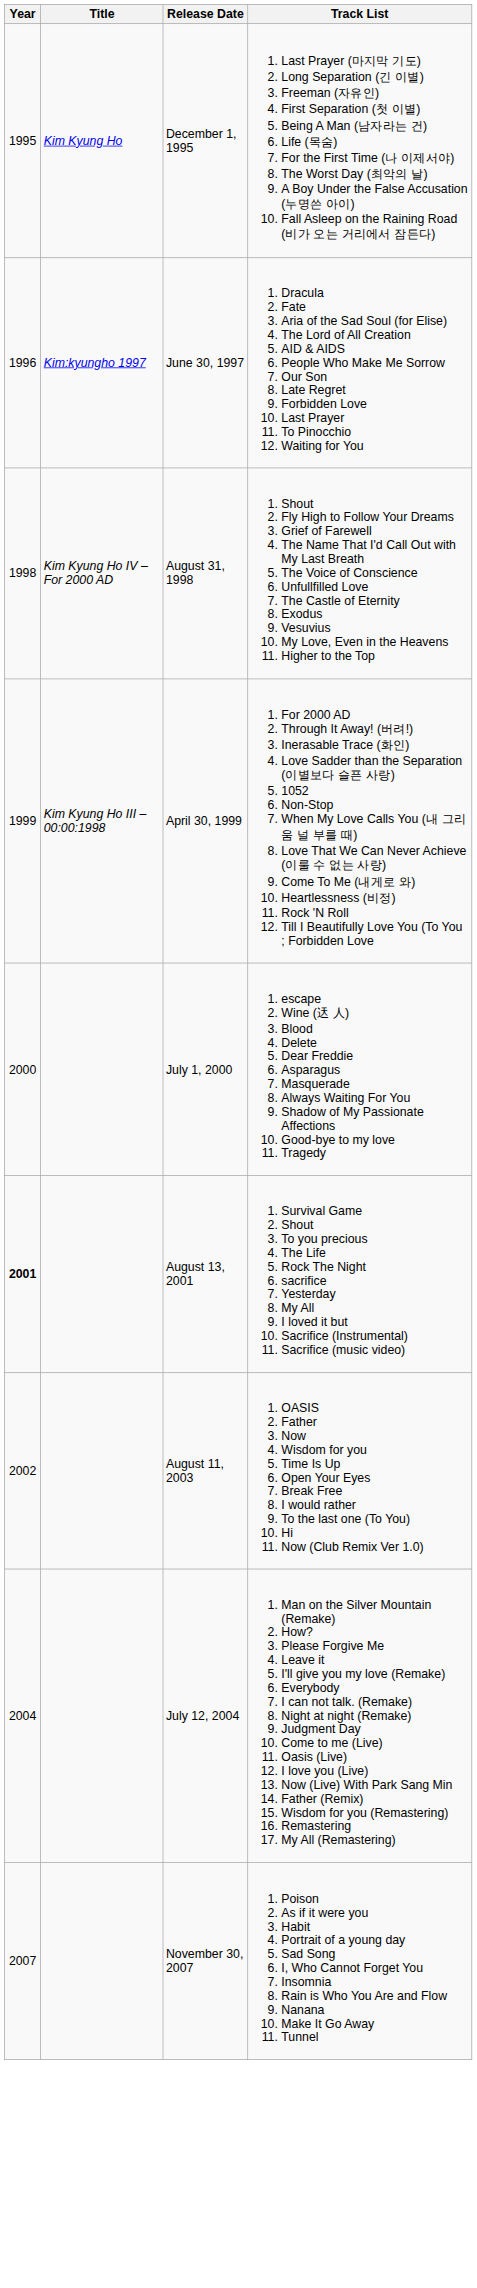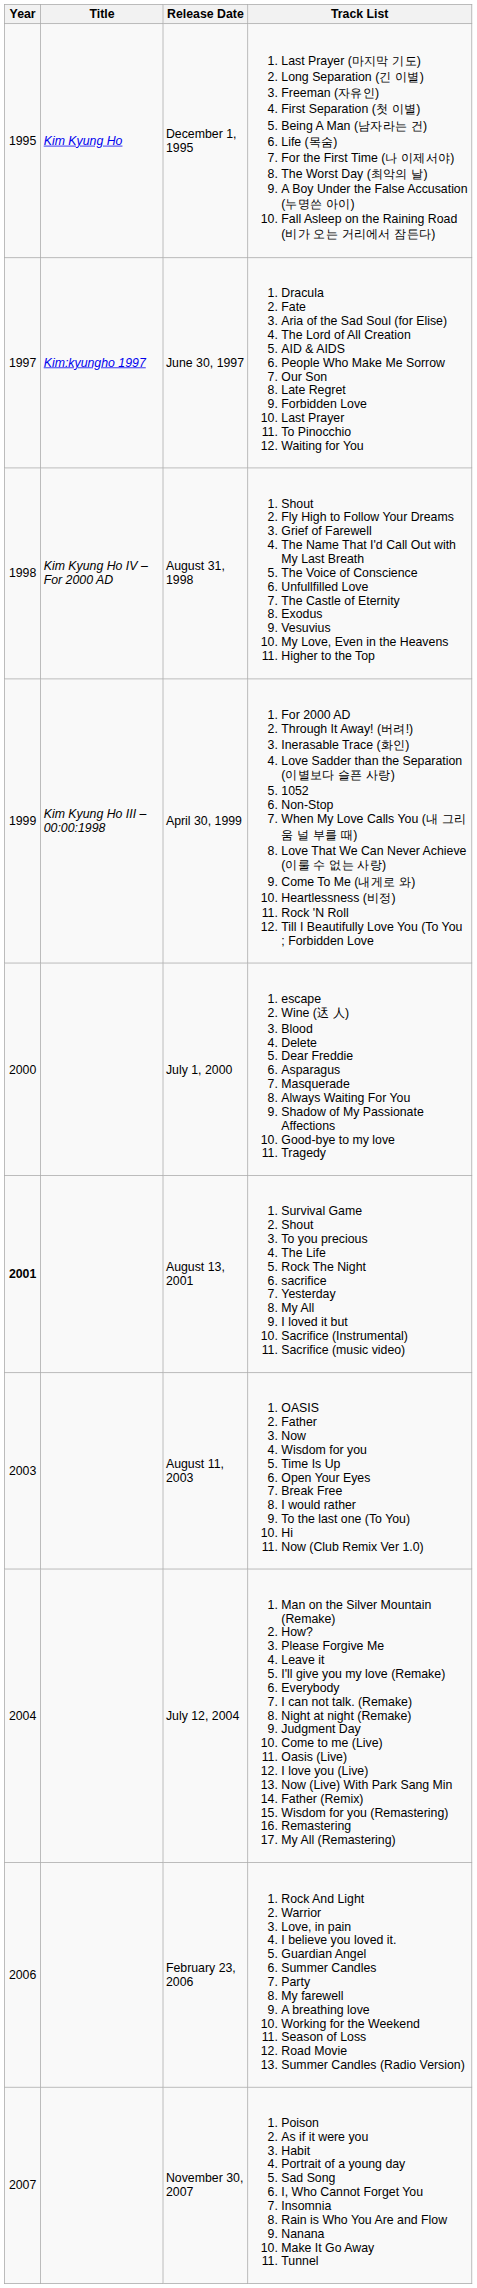(23, 362) 1996 -> (23, 362) 1997
(23, 1470) 2002 -> (23, 1470) 2003
+ row: (201, 1974)
